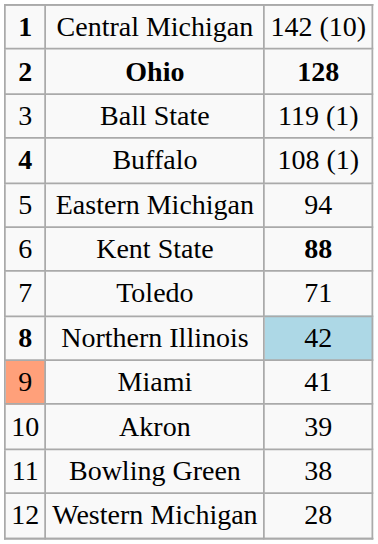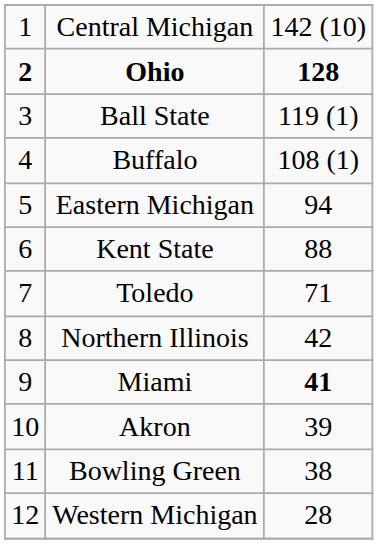(25, 26) bold -> (25, 26) normal
(25, 159) bold -> (25, 159) normal
(318, 248) bold -> (318, 248) normal
(25, 337) bold -> (25, 337) normal
(318, 337) lightblue background -> (318, 337) no background
(25, 381) lightsalmon background -> (25, 381) no background
(318, 381) normal -> (318, 381) bold
